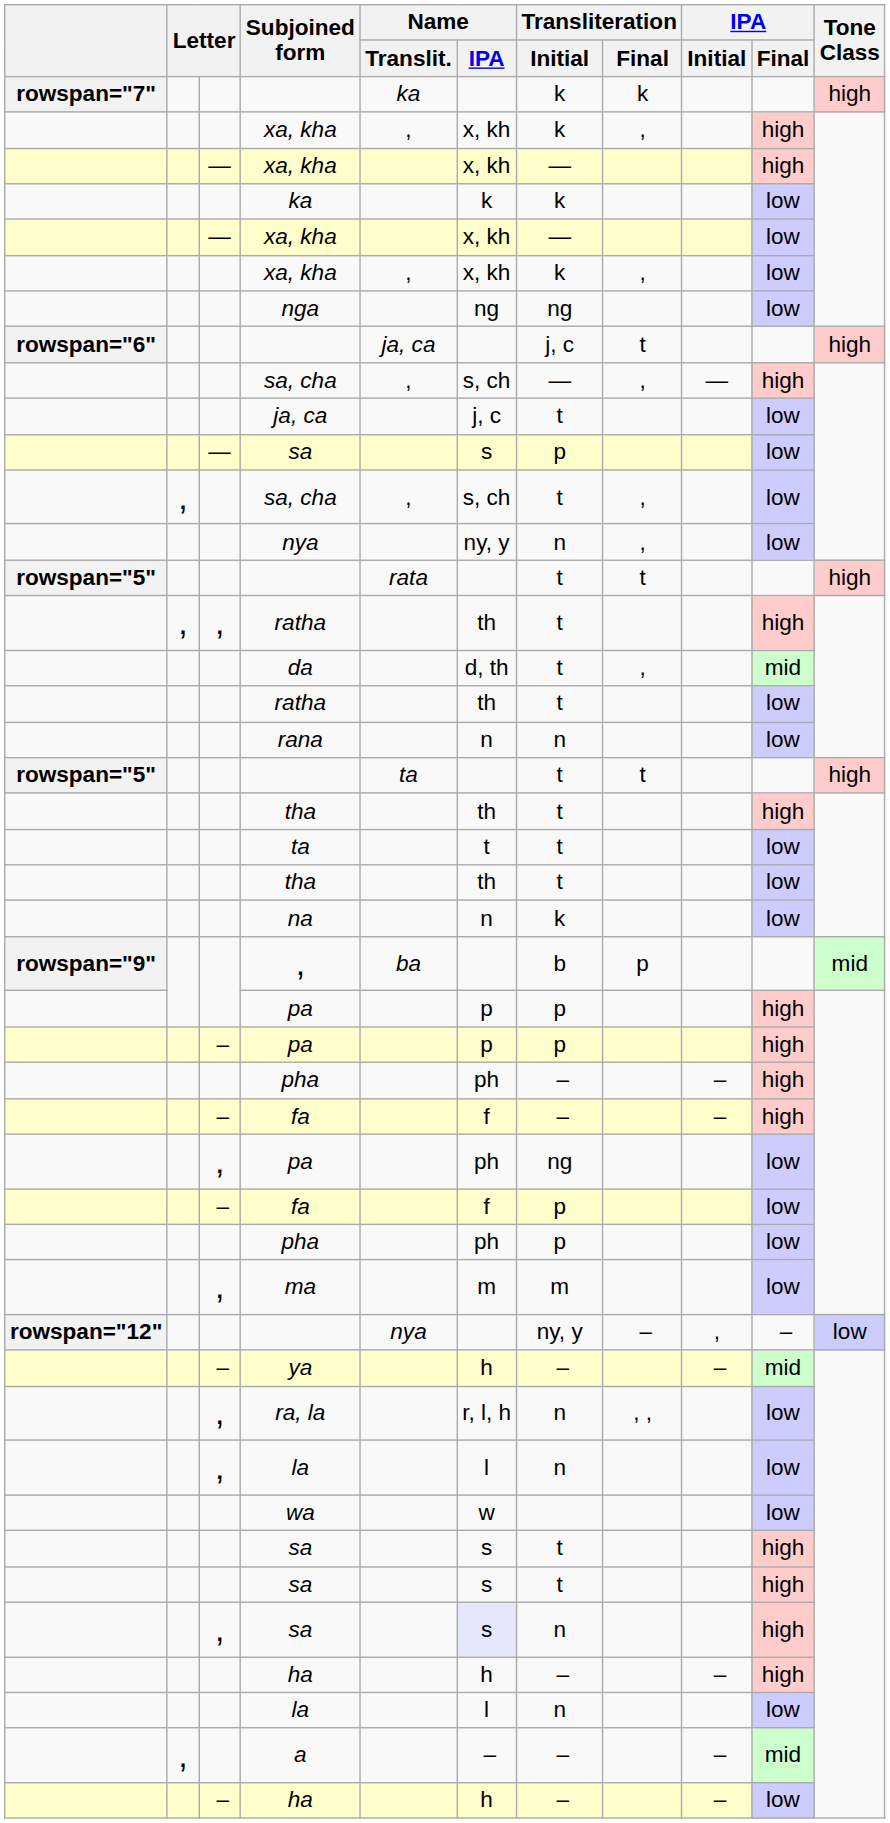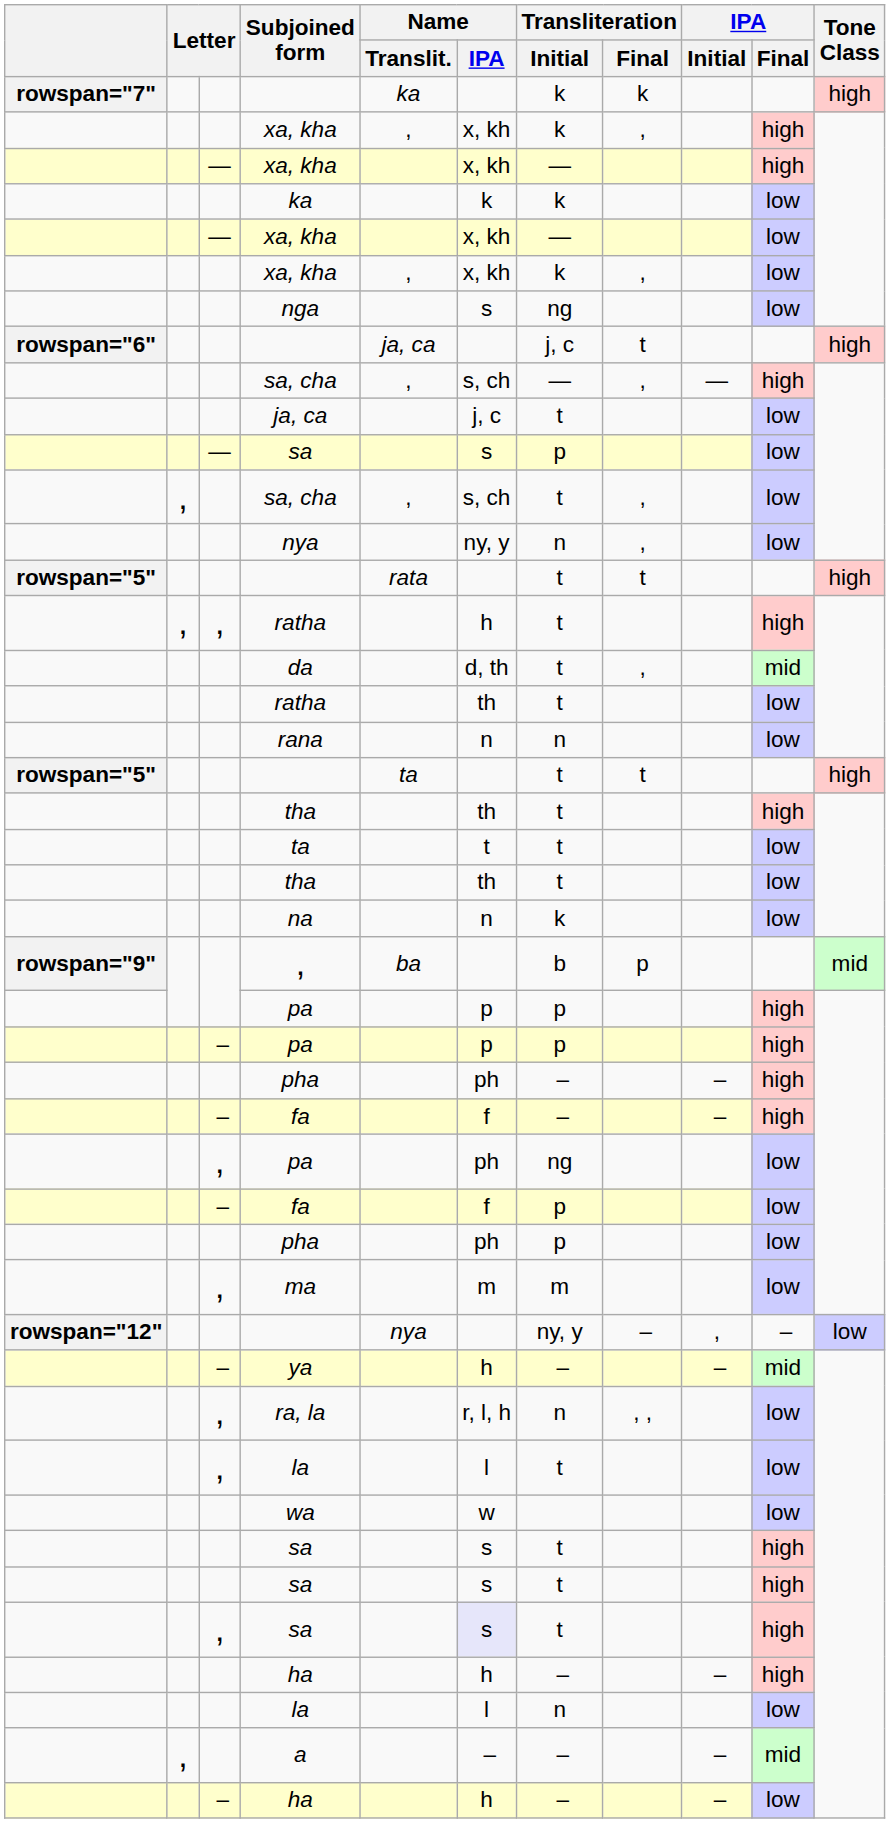(487, 308) ng -> (487, 308) s
(487, 622) th -> (487, 622) h
(560, 1467) n -> (560, 1467) t
(560, 1629) n -> (560, 1629) t
